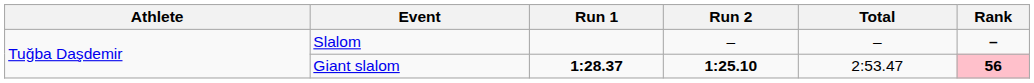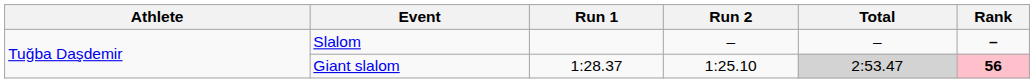(597, 66) bold -> (597, 66) normal
(731, 66) bold -> (731, 66) normal
(877, 66) no background -> (877, 66) lightgrey background
